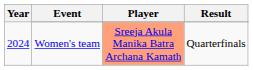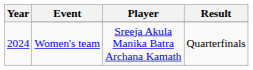(143, 43) lightsalmon background -> (143, 43) no background
